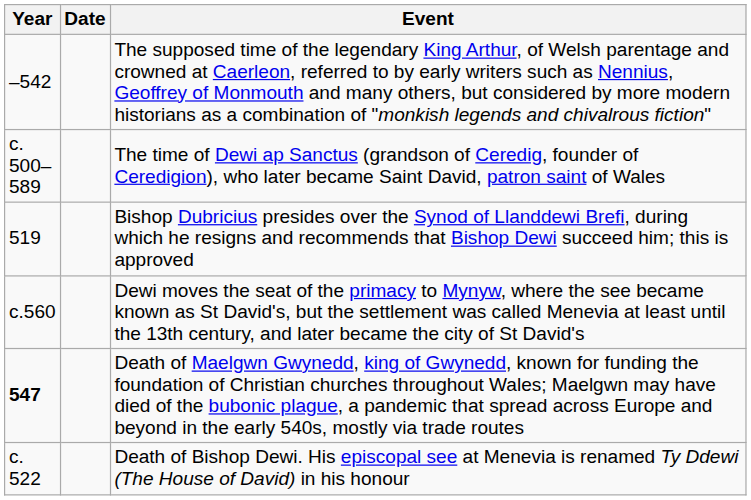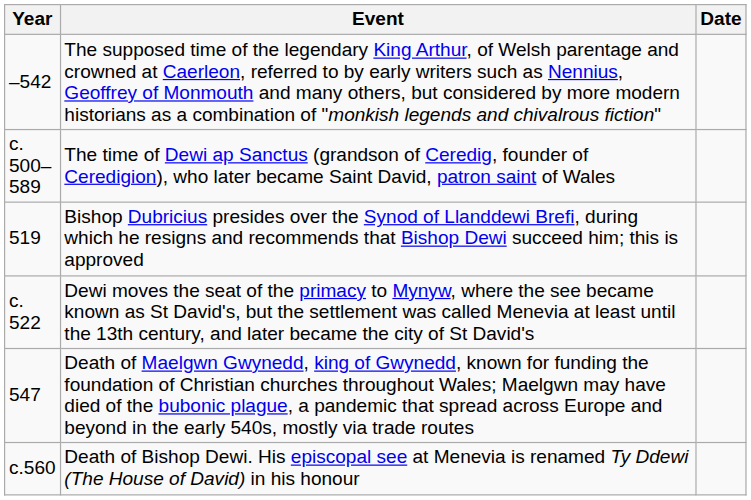columns swapped: (85, 19) <-> (428, 19)
(32, 311) c.560 -> (25, 311) c. 522
(25, 395) bold -> (25, 395) normal
(25, 468) c. 522 -> (32, 468) c.560
